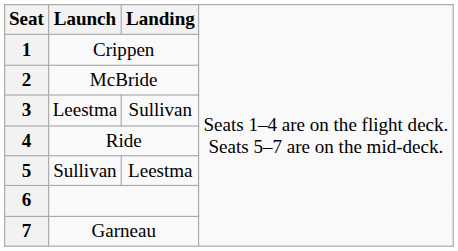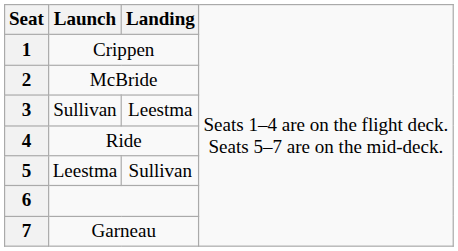(85, 110) Leestma -> (85, 110) Sullivan
(160, 110) Sullivan -> (160, 110) Leestma
(85, 170) Sullivan -> (85, 170) Leestma
(160, 170) Leestma -> (160, 170) Sullivan
